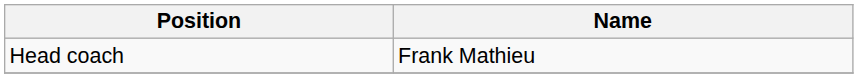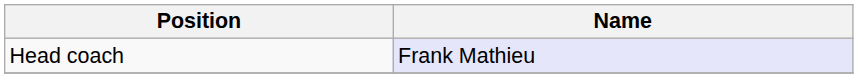(467, 55) no background -> (467, 55) lavender background
